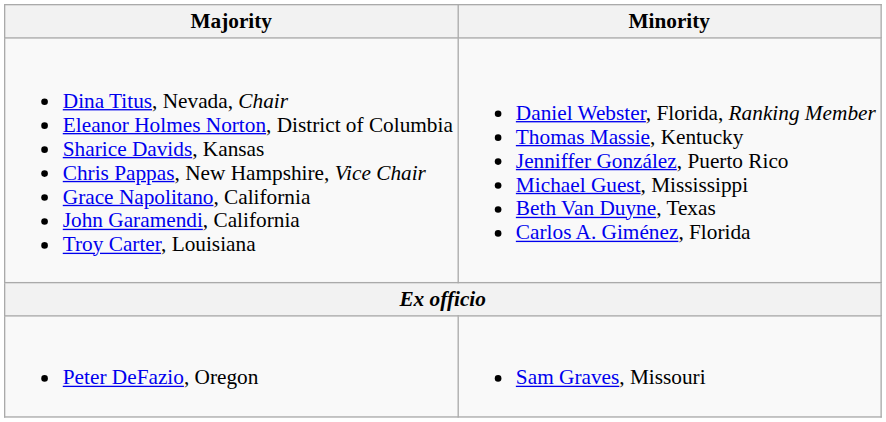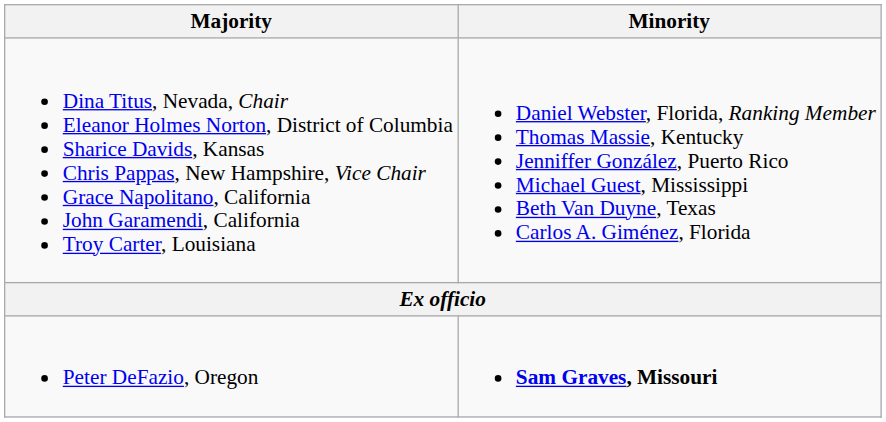(669, 378) normal -> (669, 378) bold
